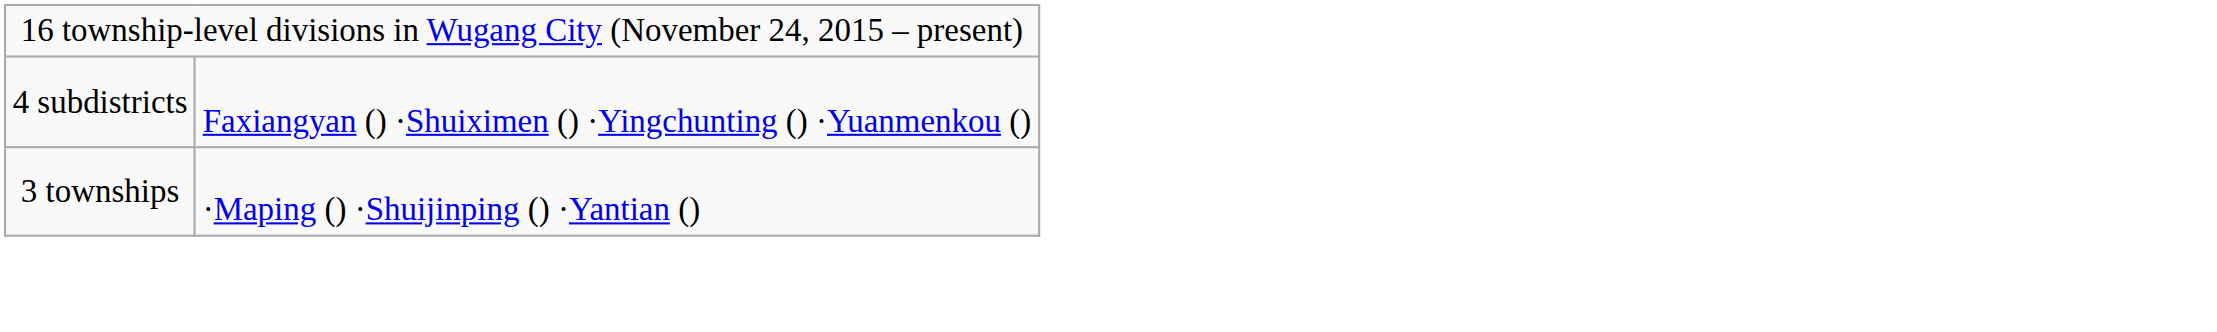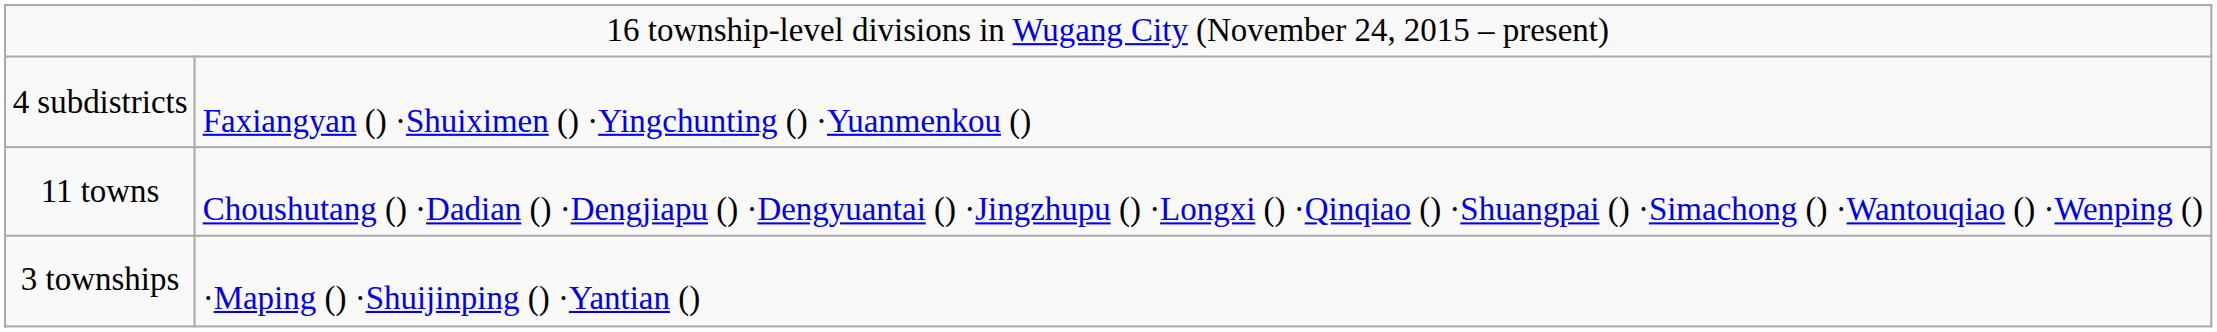+ row: (100, 190)
